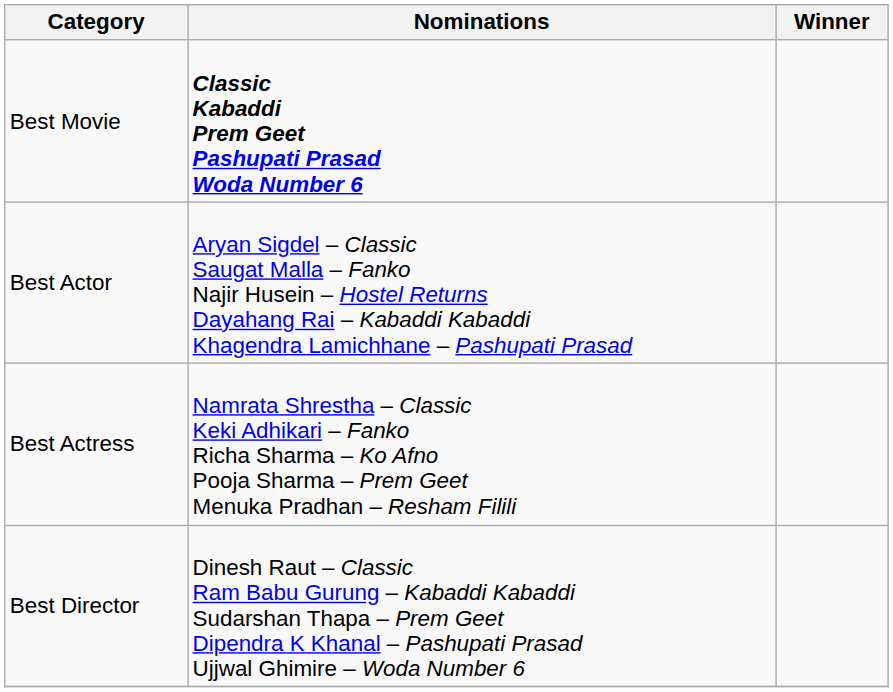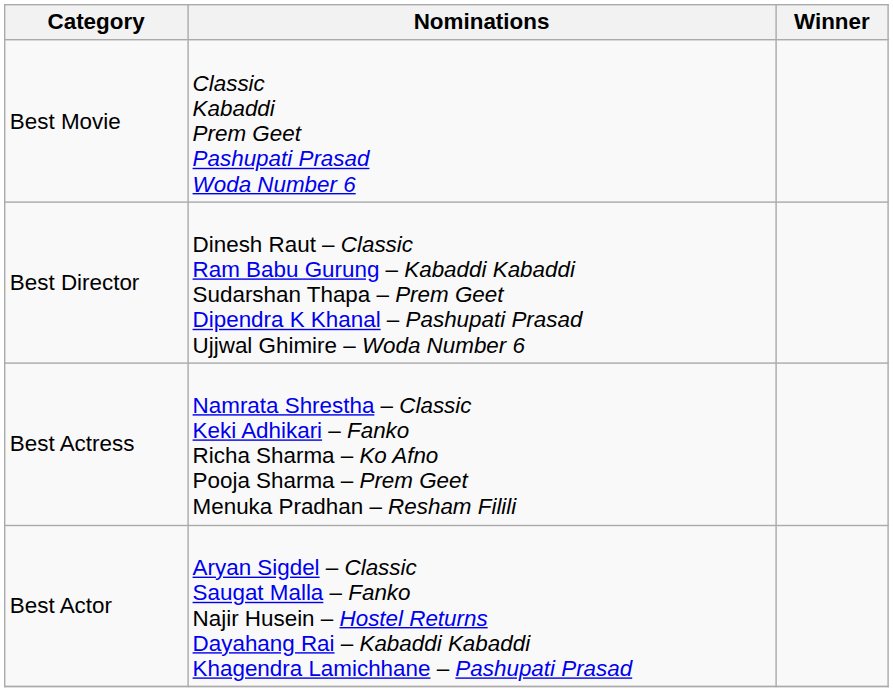(287, 133) bold -> (281, 133) normal
rows swapped: (61, 282) <-> (75, 605)
